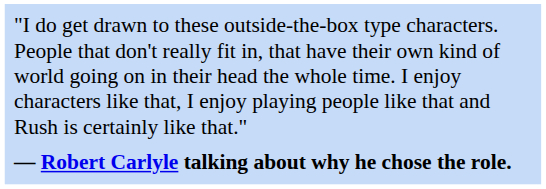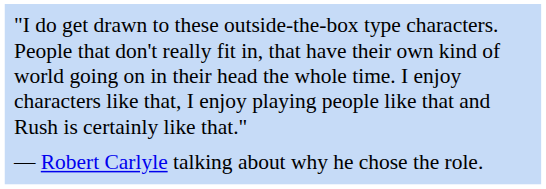(263, 162) bold -> (249, 162) normal
